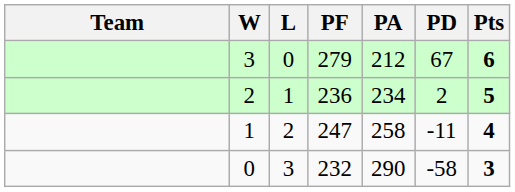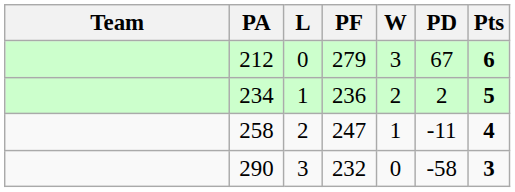columns swapped: (249, 22) <-> (388, 22)
